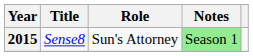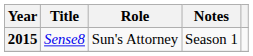(211, 39) lightgreen background -> (211, 39) no background
